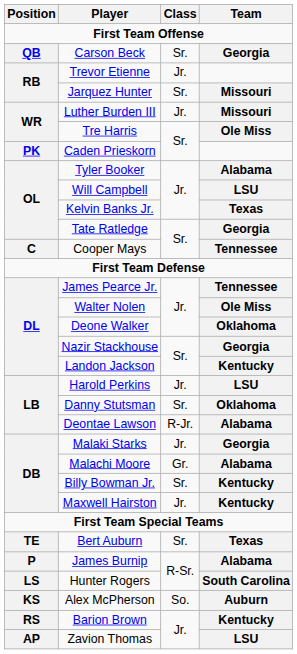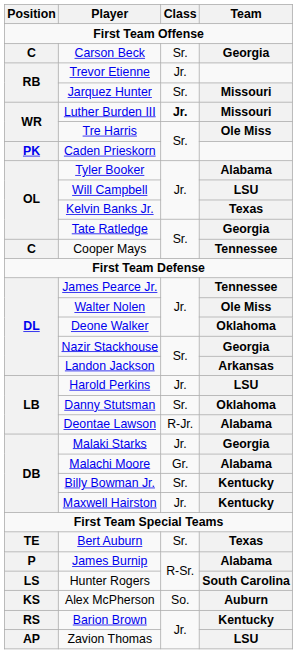(32, 53) QB -> (32, 53) C
(180, 111) normal -> (180, 111) bold
(246, 365) Kentucky -> (246, 365) Arkansas
